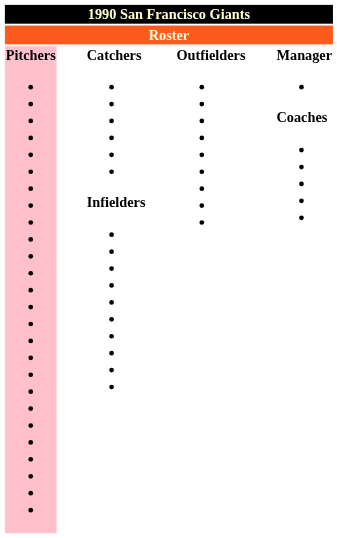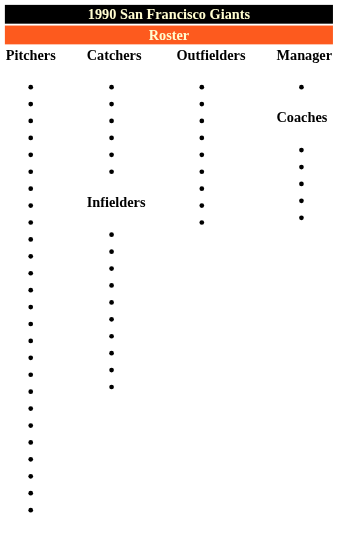(31, 283) pink background -> (31, 283) no background
